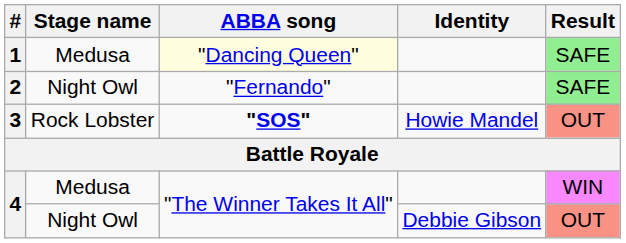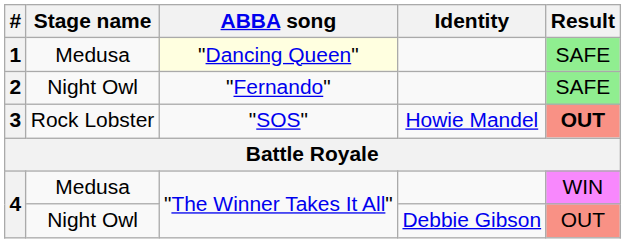(278, 120) bold -> (278, 120) normal
(583, 120) normal -> (583, 120) bold
